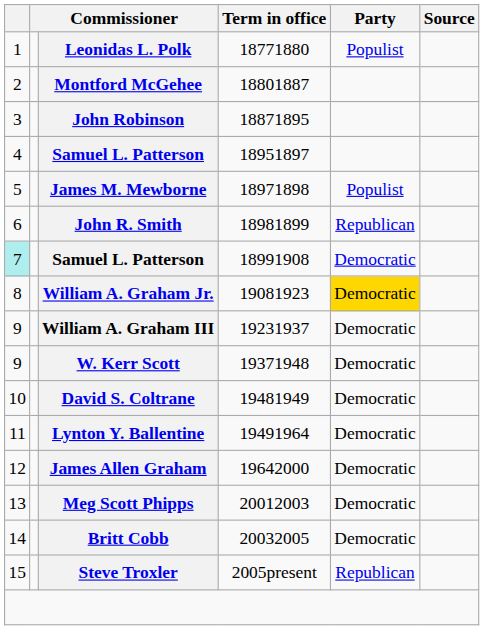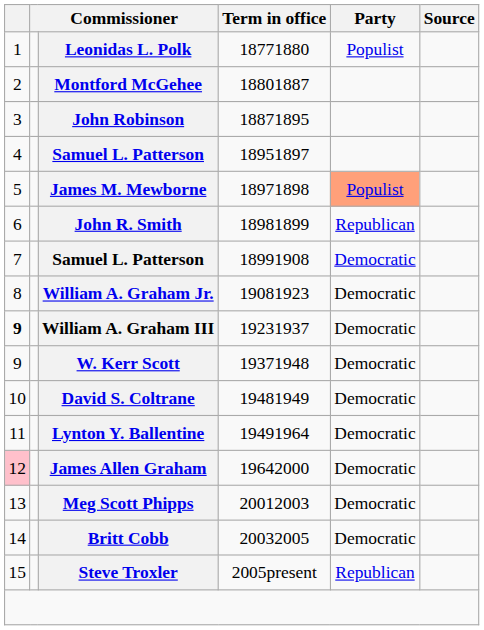(375, 189) no background -> (375, 189) lightsalmon background
(17, 258) paleturquoise background -> (17, 258) no background
(375, 293) gold background -> (375, 293) no background
(17, 328) normal -> (17, 328) bold
(17, 468) no background -> (17, 468) pink background
